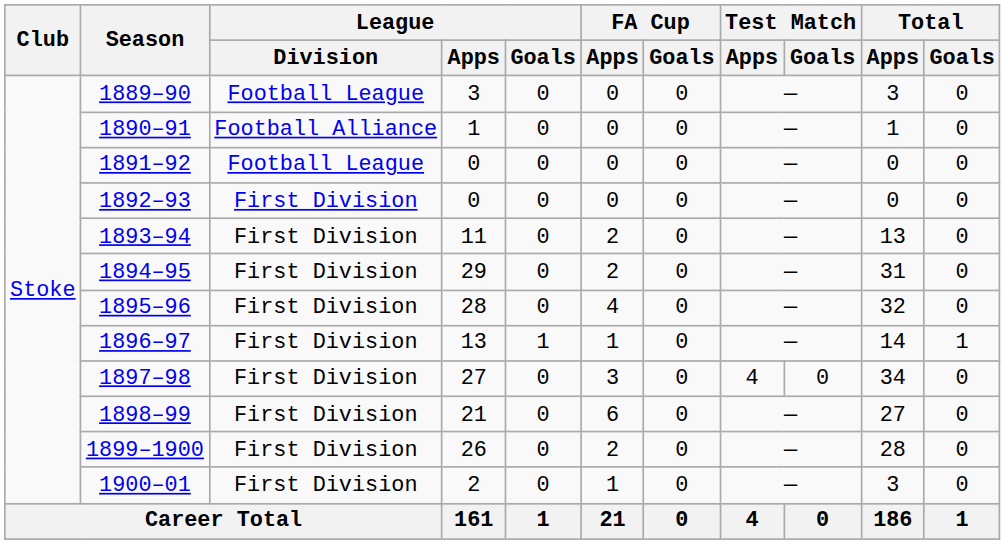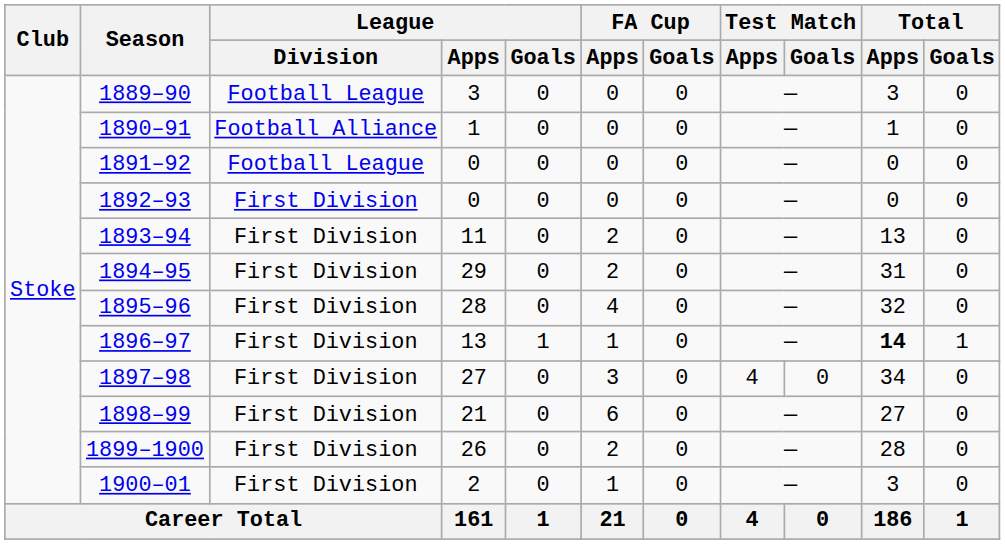(893, 343) normal -> (893, 343) bold
